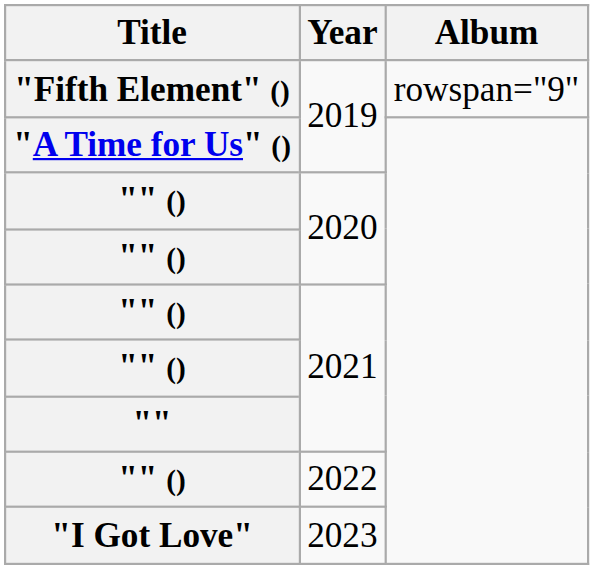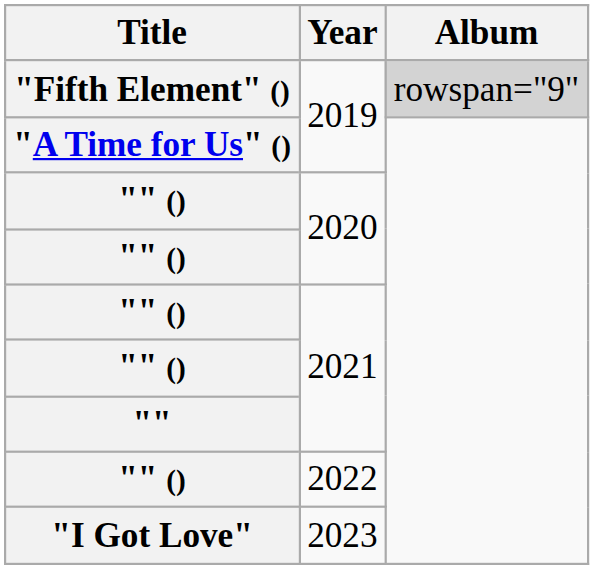(487, 88) no background -> (487, 88) lightgrey background
